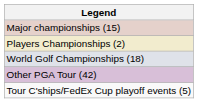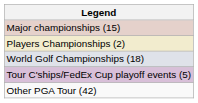(52, 75) Other PGA Tour (42) -> (99, 75) Tour C'ships/FedEx Cup playoff events (5)
(99, 91) Tour C'ships/FedEx Cup playoff events (5) -> (52, 91) Other PGA Tour (42)
